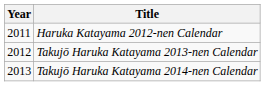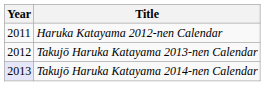(19, 71) no background -> (19, 71) lavender background
